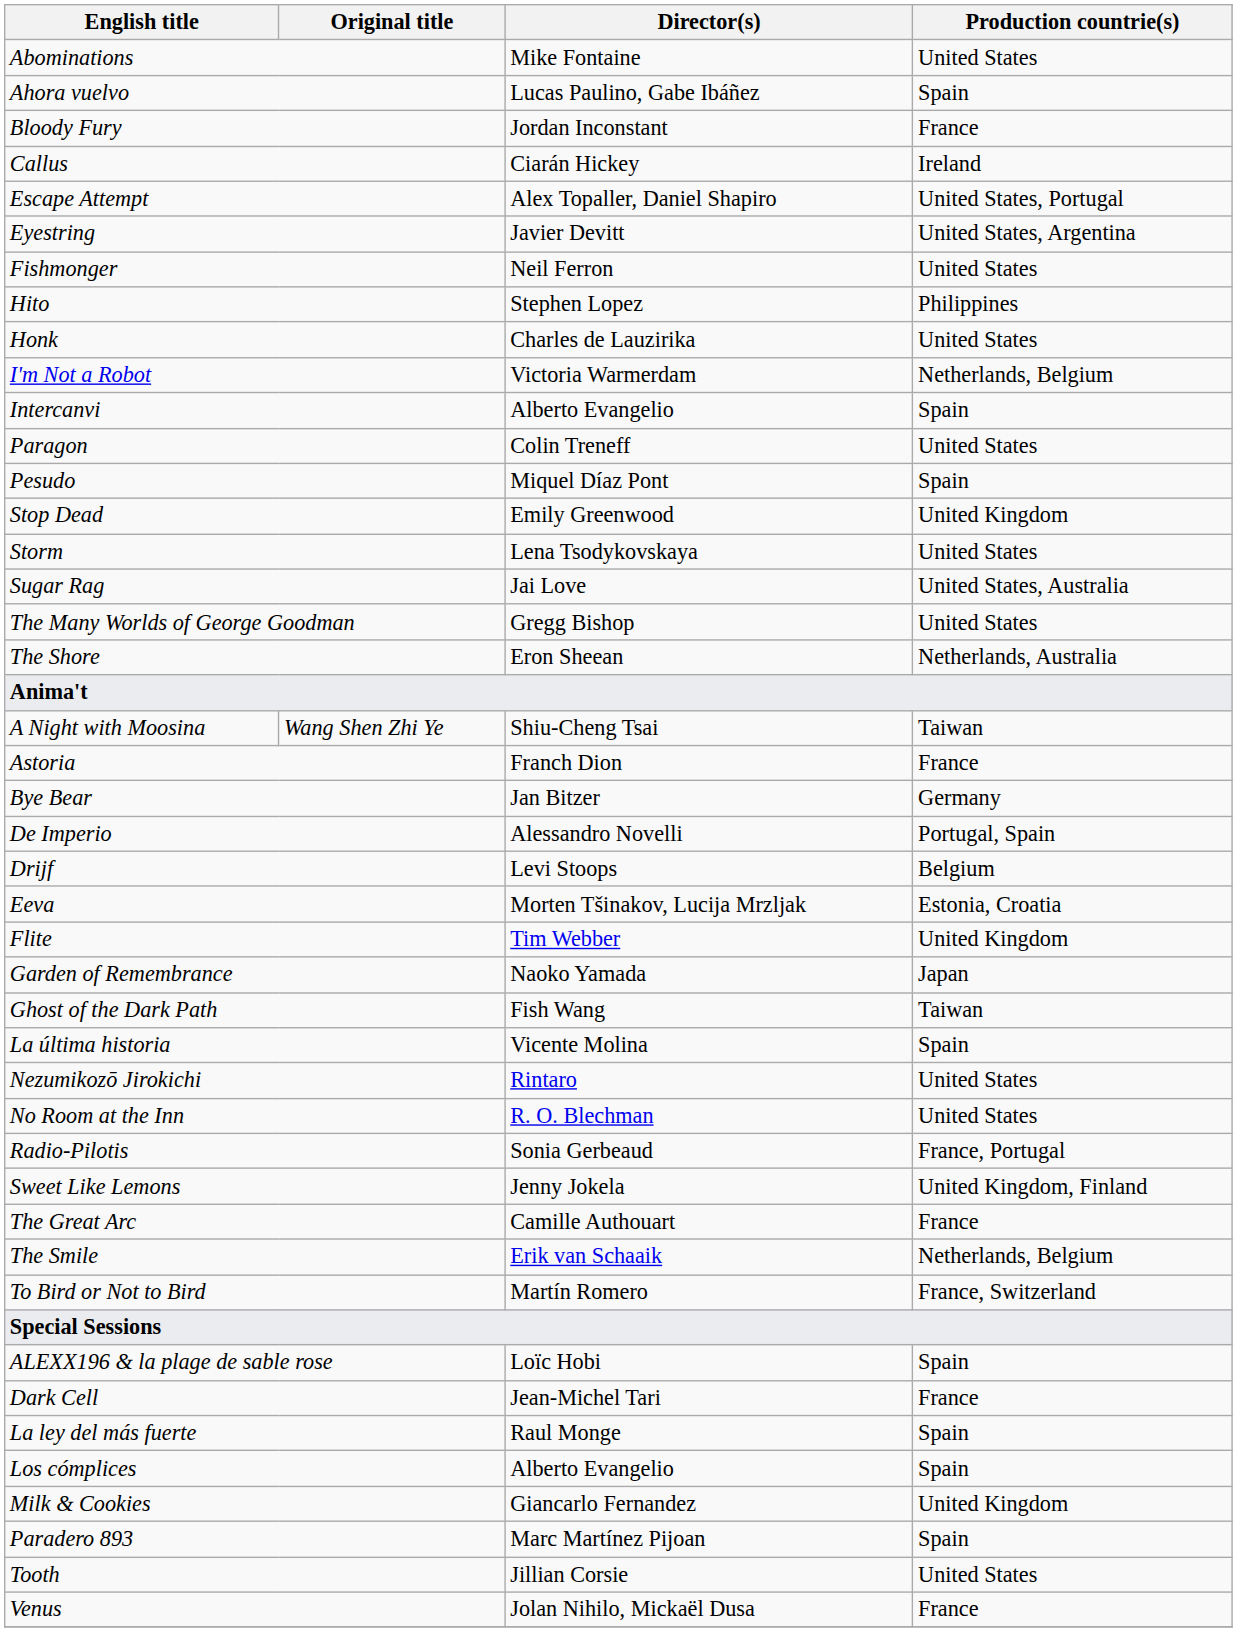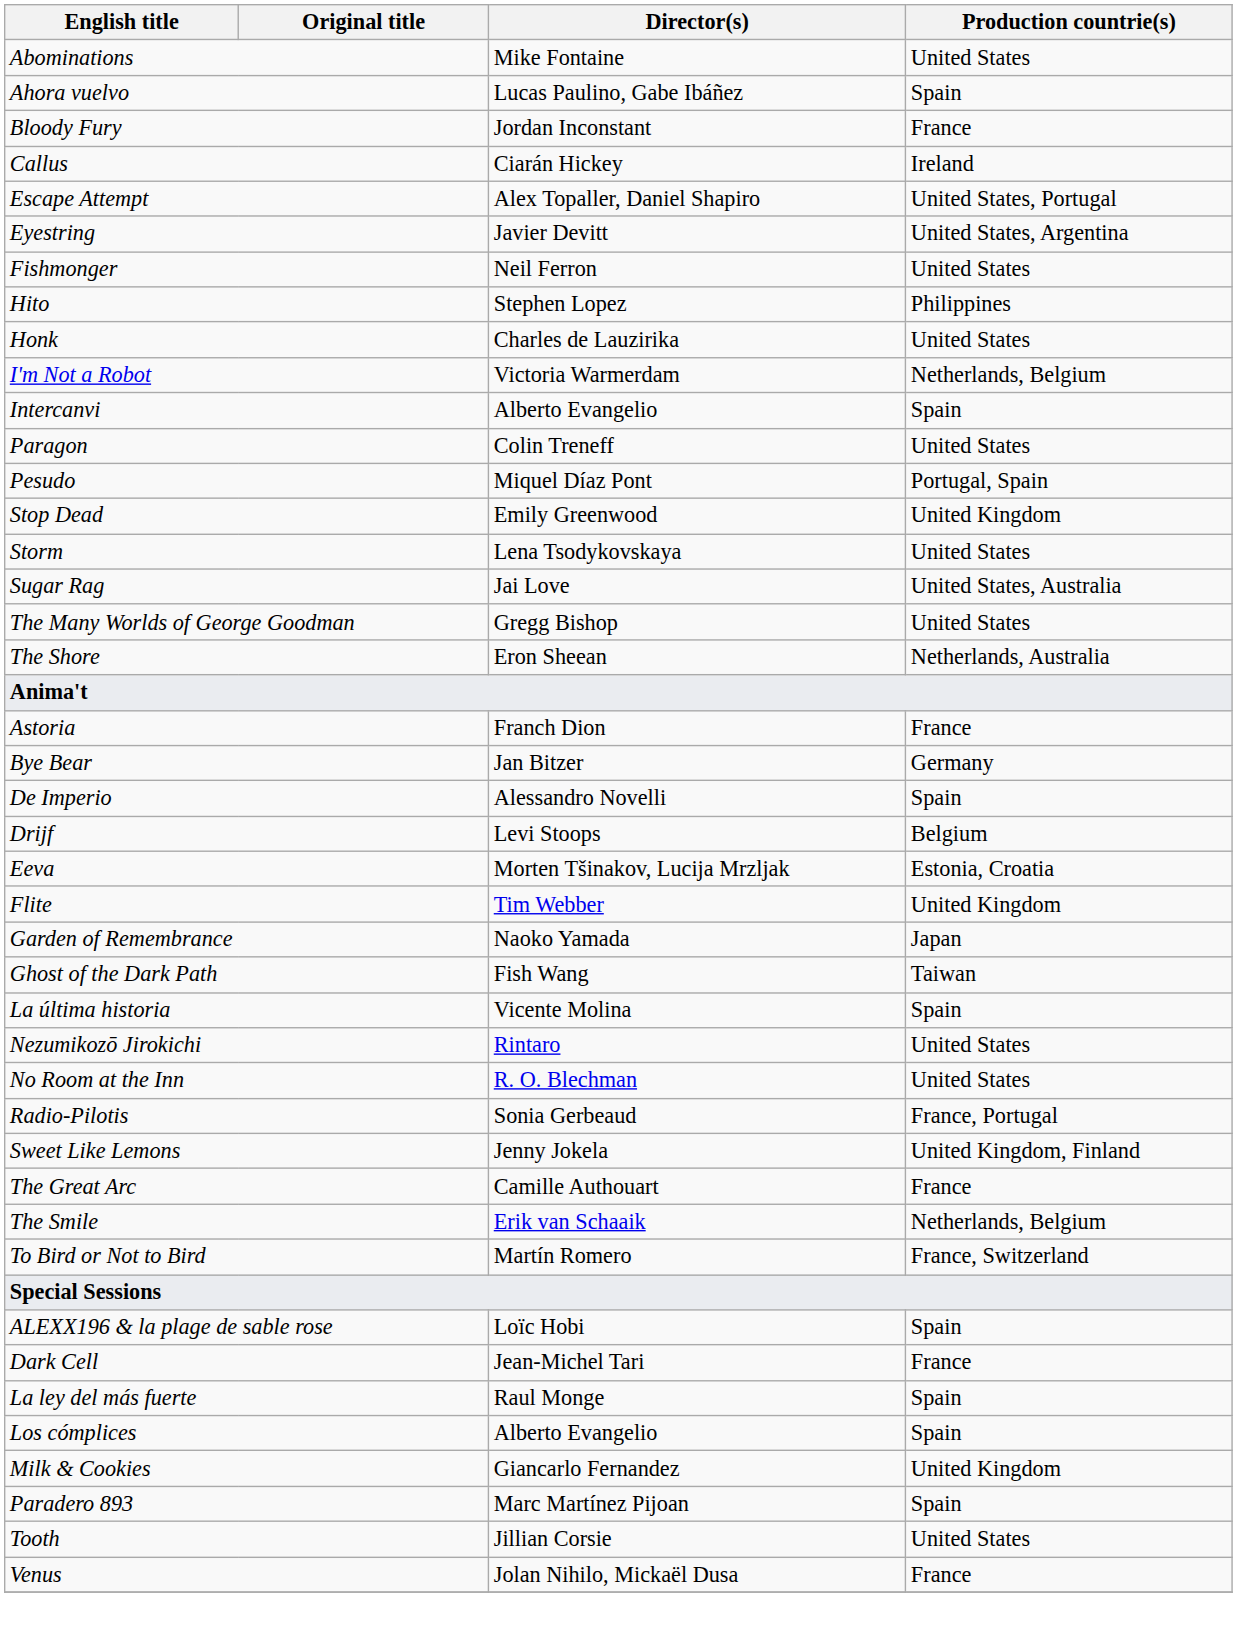(943, 480) Spain -> (979, 480) Portugal, Spain
- row: (108, 727)
(987, 833) Portugal, Spain -> (936, 798) Spain
